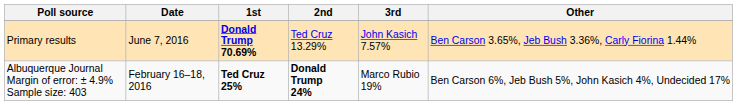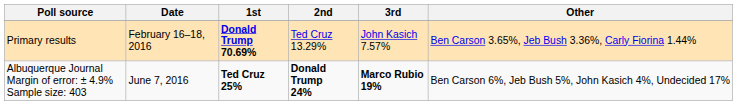(159, 40) June 7, 2016 -> (167, 40) February 16–18, 2016
(167, 80) February 16–18, 2016 -> (159, 80) June 7, 2016
(390, 80) normal -> (392, 80) bold
